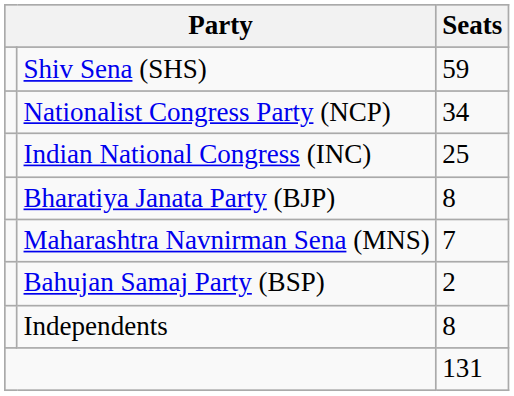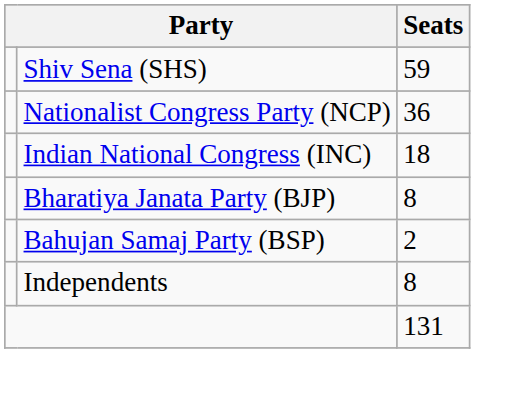(456, 111) 34 -> (417, 111) 36
(456, 154) 25 -> (417, 154) 18
- row: (227, 240)
